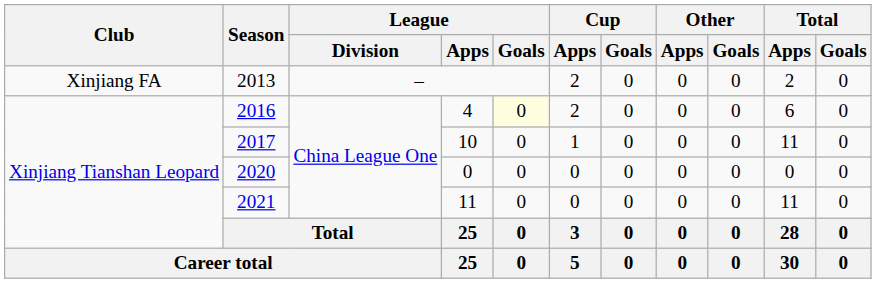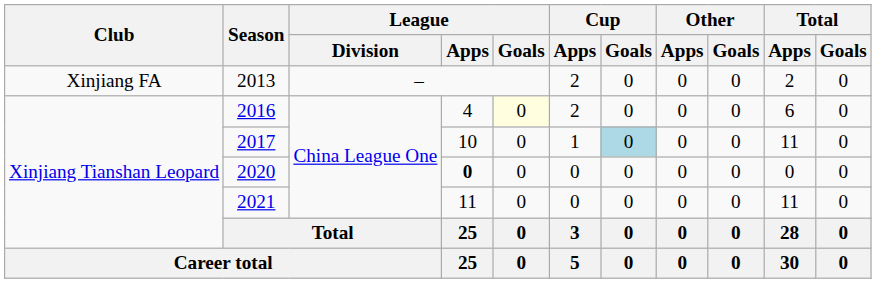(629, 141) no background -> (629, 141) lightblue background
(468, 171) normal -> (468, 171) bold
